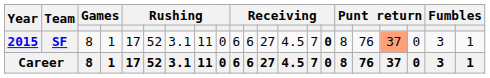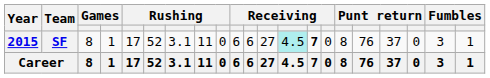(293, 42) no background -> (293, 42) paleturquoise background
(314, 42) normal -> (314, 42) bold
(328, 42) bold -> (328, 42) normal
(394, 42) lightsalmon background -> (394, 42) no background
